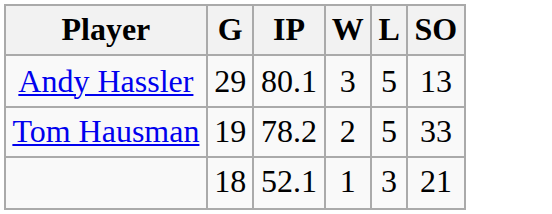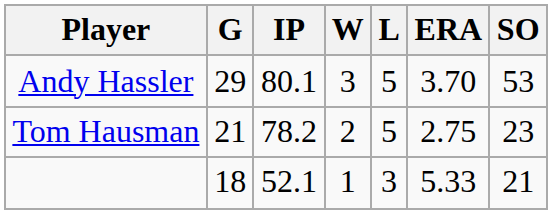+ column: (448, 29)
(436, 80) 13 -> (518, 80) 53
(230, 131) 19 -> (230, 131) 21
(436, 131) 33 -> (518, 131) 23
